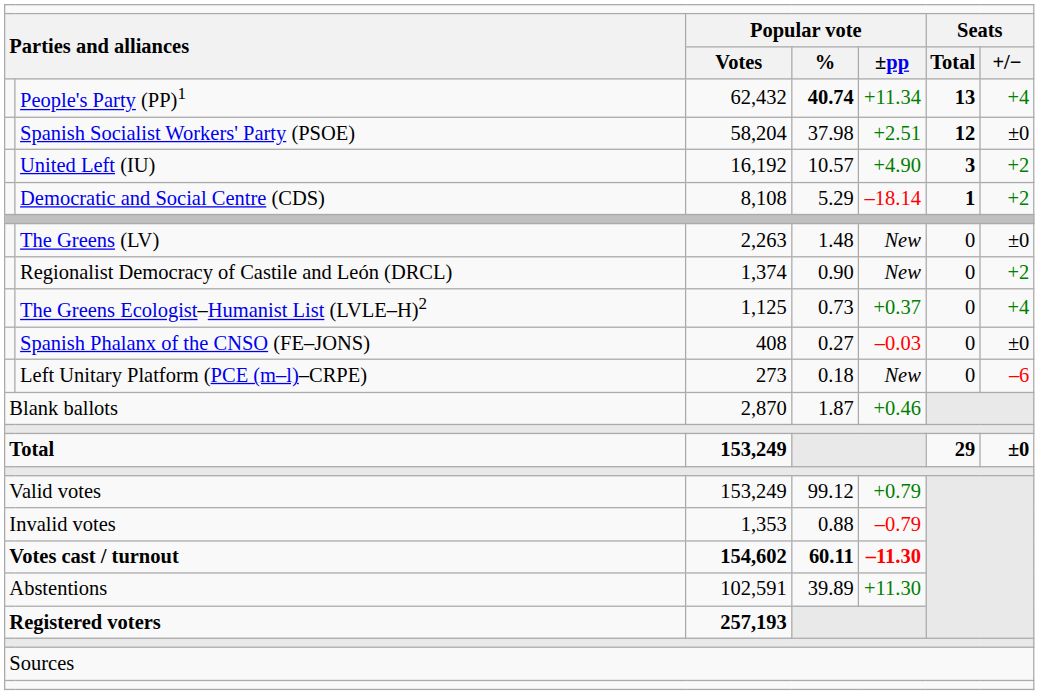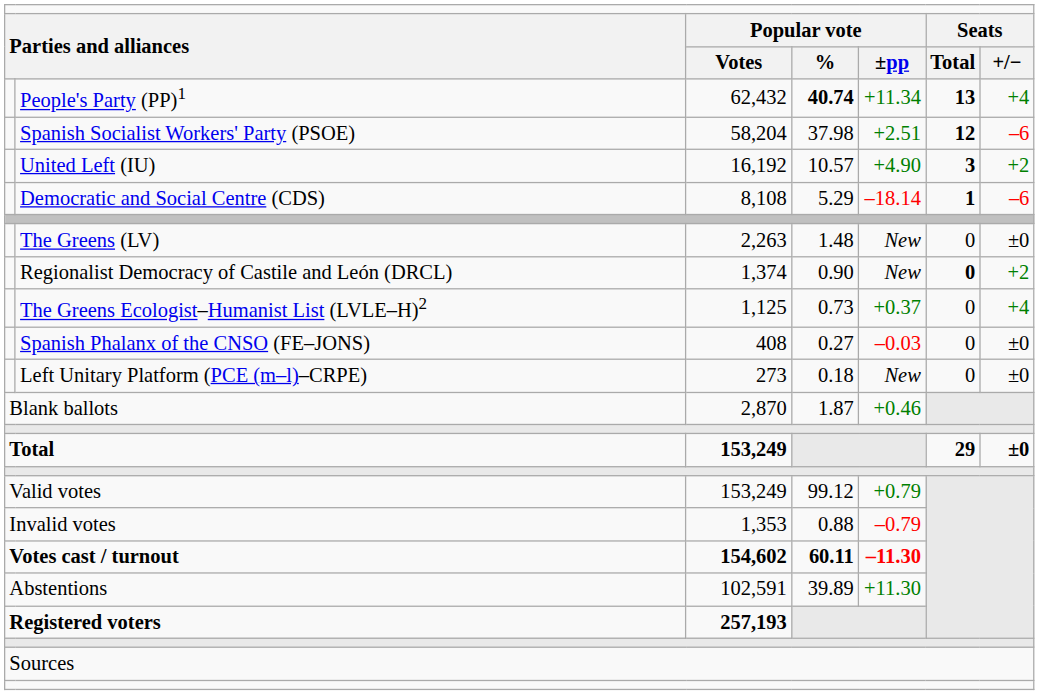(1019, 133) ±0 -> (1019, 133) –6
(1018, 198) +2 -> (1019, 198) –6
(970, 272) normal -> (970, 272) bold
(1019, 375) –6 -> (1019, 375) ±0
